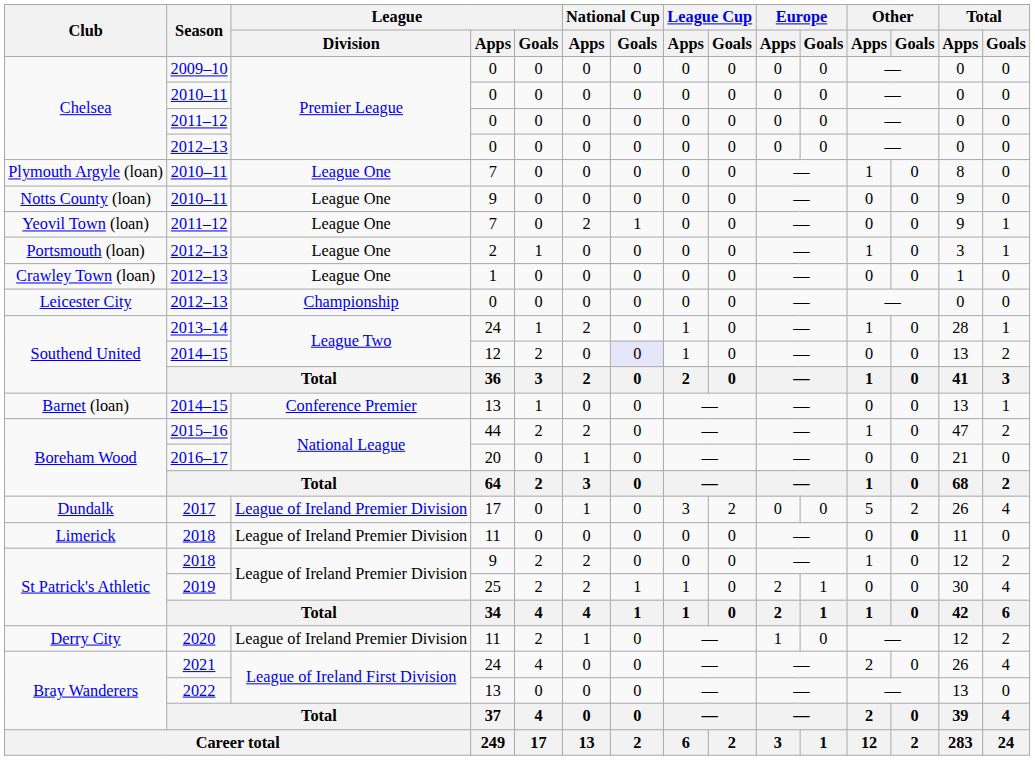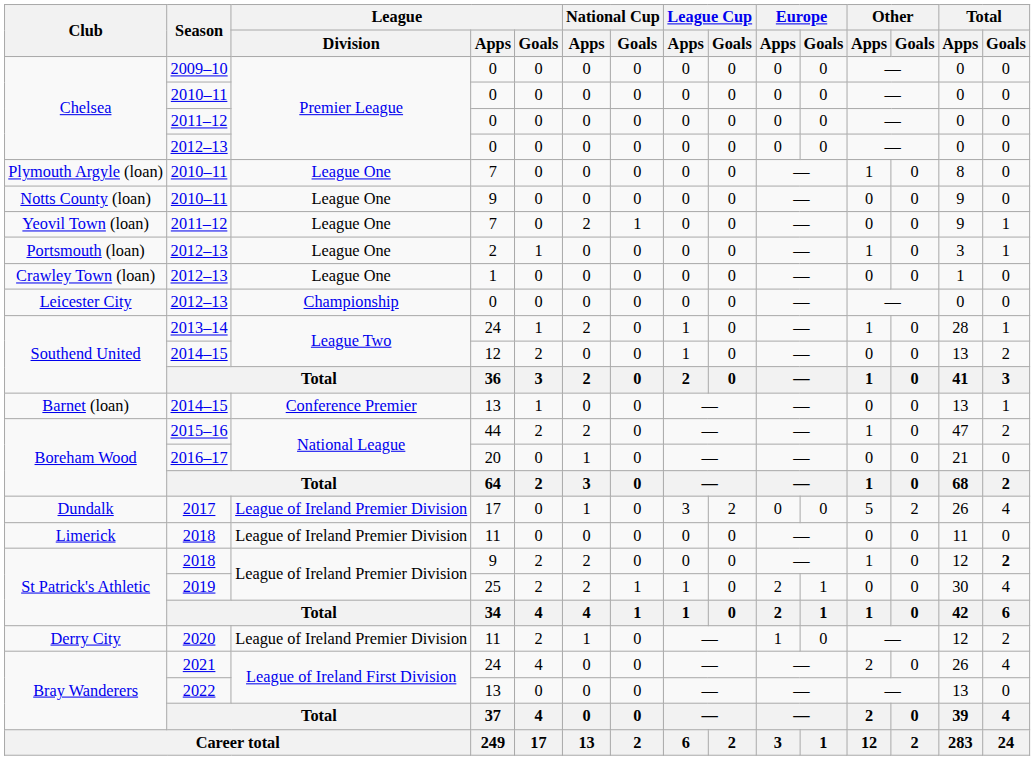(637, 353) lavender background -> (637, 353) no background
(915, 535) bold -> (915, 535) normal
(1006, 560) normal -> (1006, 560) bold
